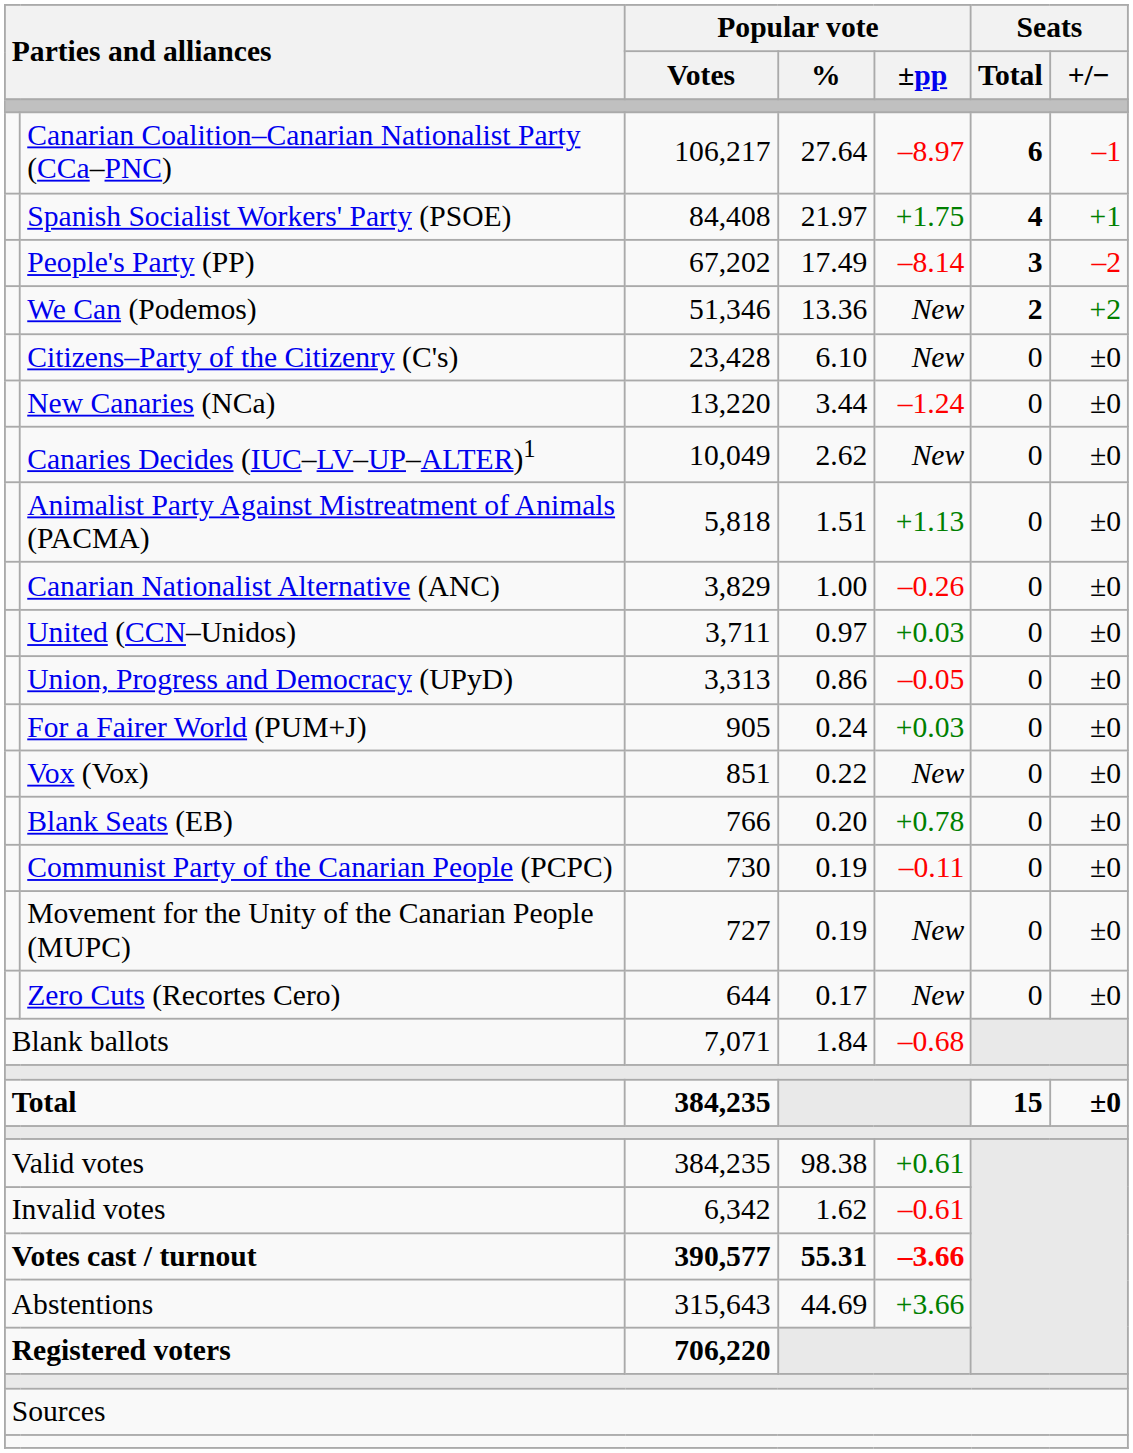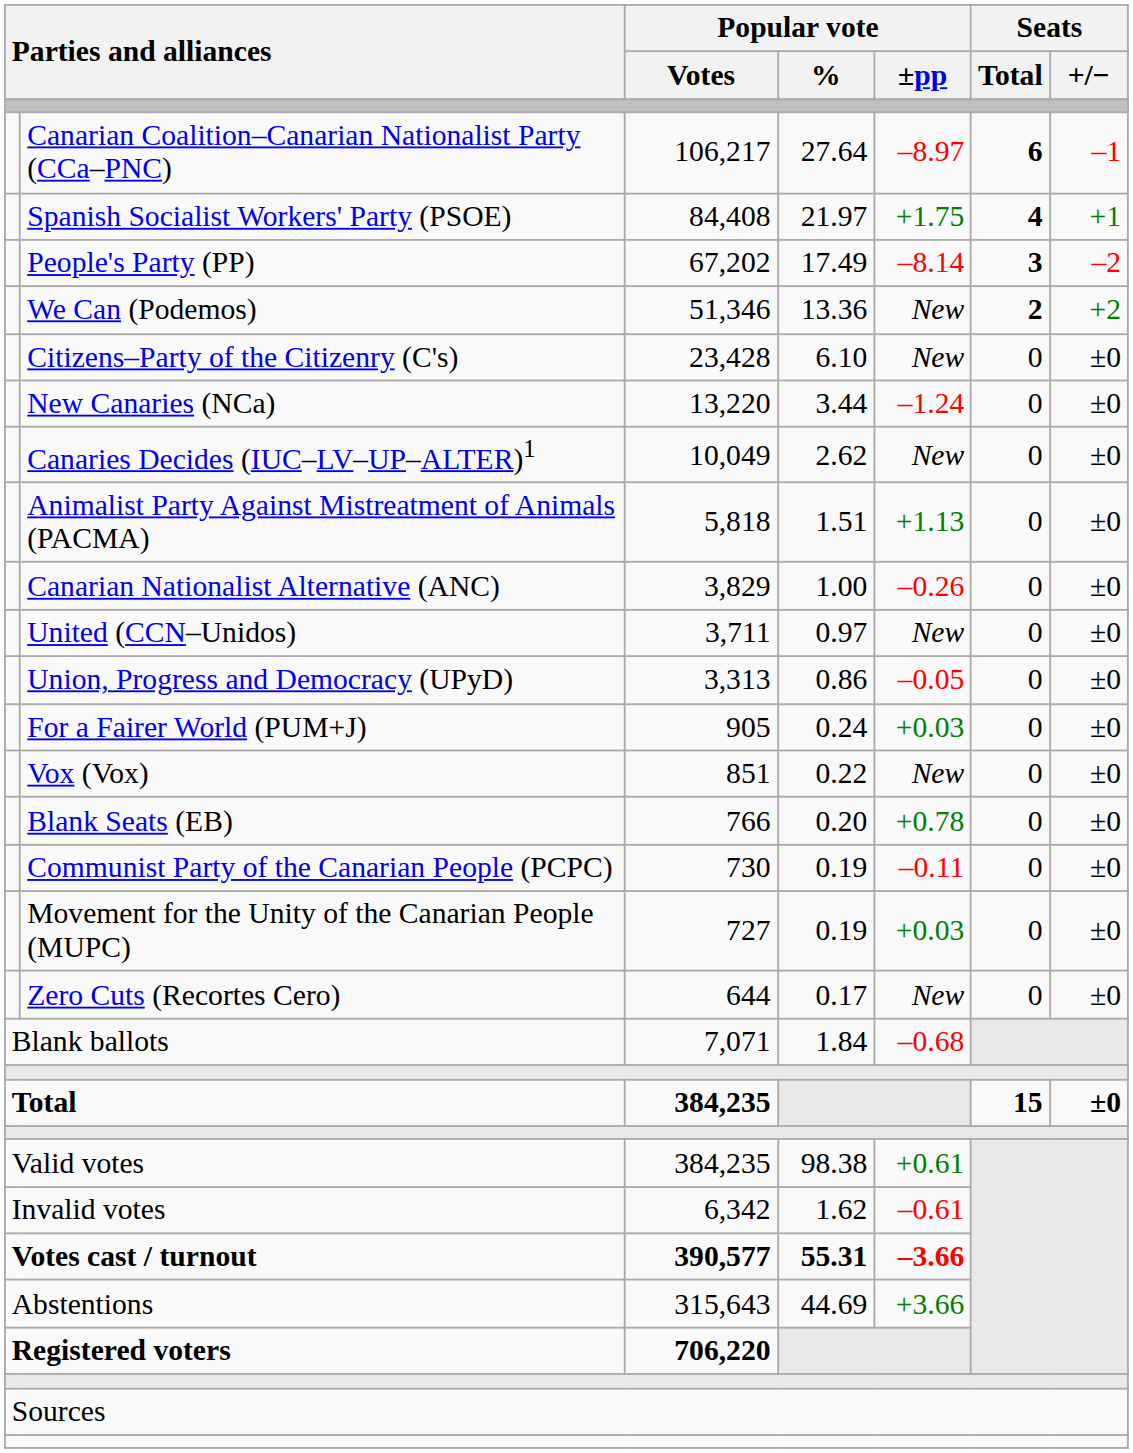(930, 632) +0.03 -> (938, 632) New
(938, 930) New -> (930, 930) +0.03
